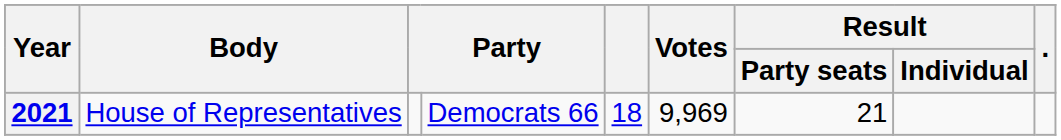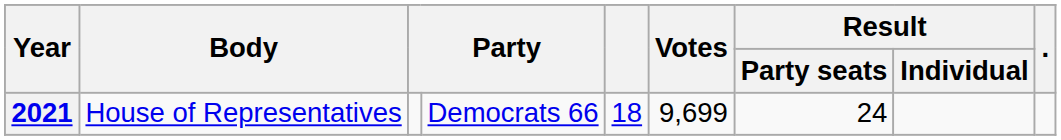(693, 114) 9,969 -> (693, 114) 9,699
(872, 114) 21 -> (872, 114) 24
